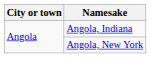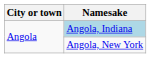(99, 28) no background -> (99, 28) lightblue background
